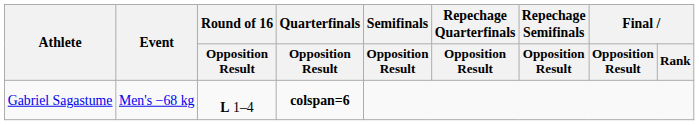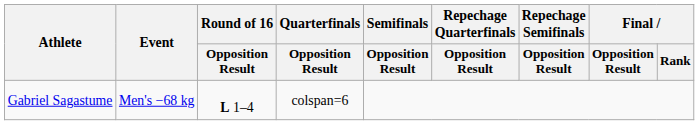(320, 100) bold -> (320, 100) normal
